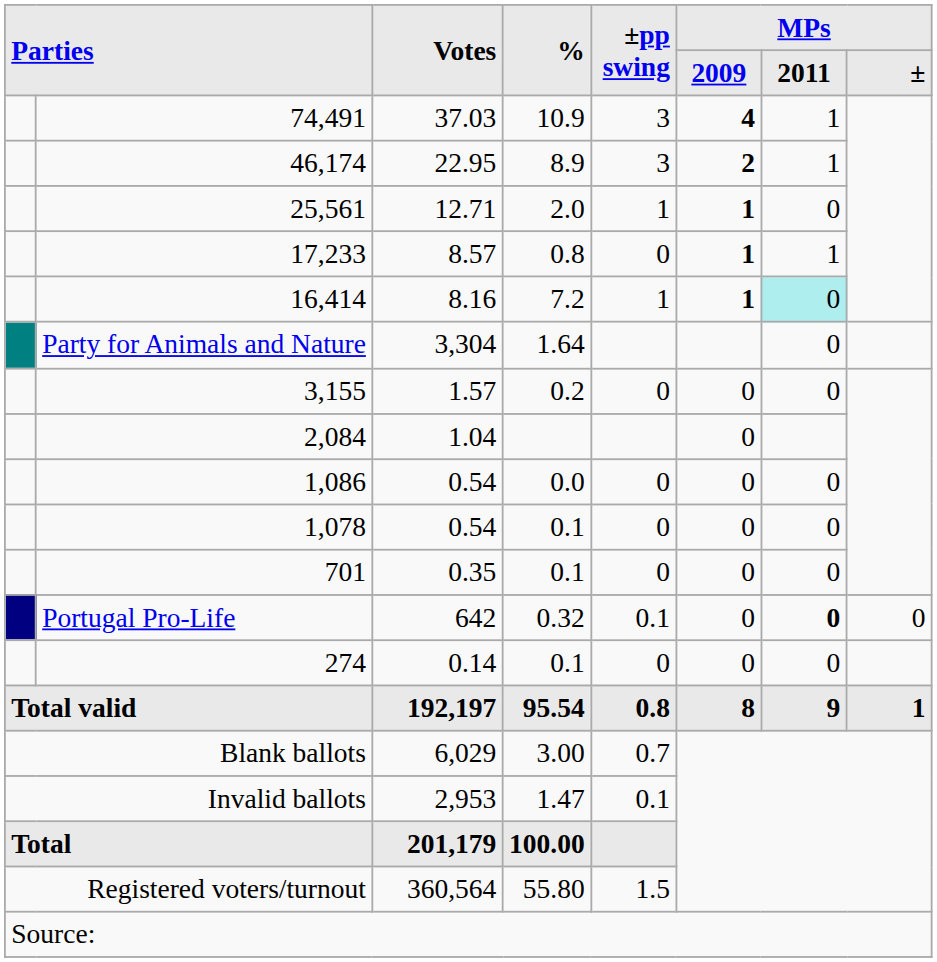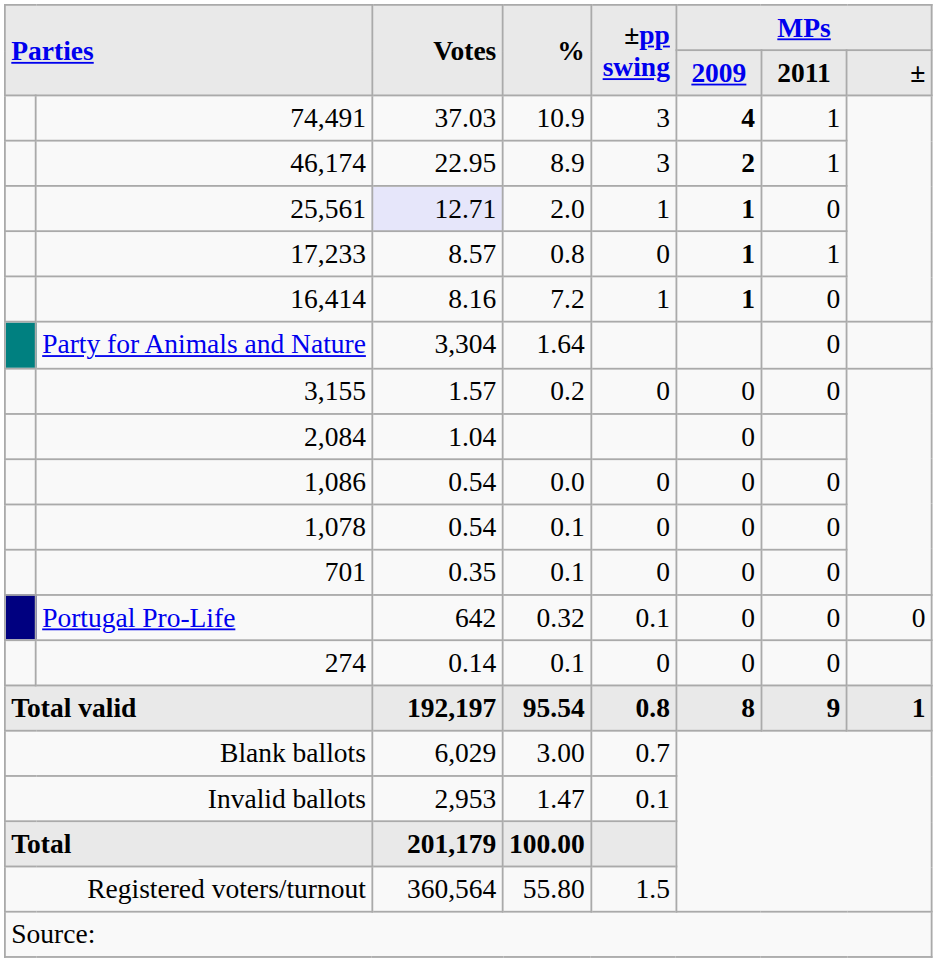(465, 208) no background -> (465, 208) lavender background
(833, 299) paleturquoise background -> (833, 299) no background
(833, 617) bold -> (833, 617) normal
